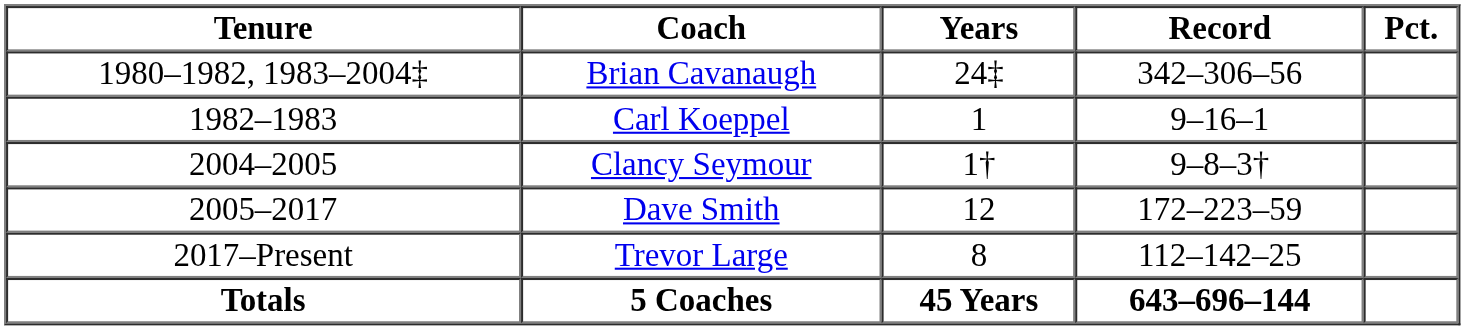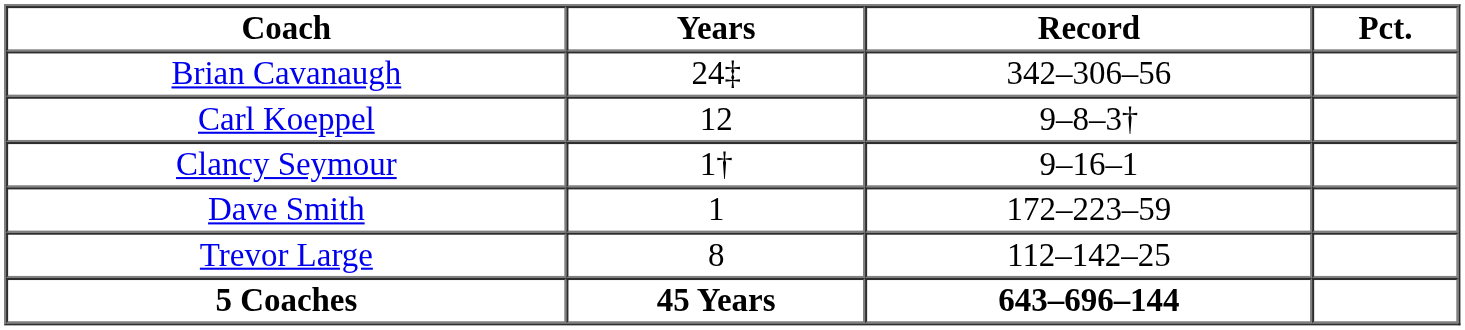- column: (263, 28)
(979, 118) 1 -> (716, 118) 12
(1220, 118) 9–16–1 -> (1089, 118) 9–8–3†
(1220, 164) 9–8–3† -> (1089, 164) 9–16–1
(979, 209) 12 -> (716, 209) 1
